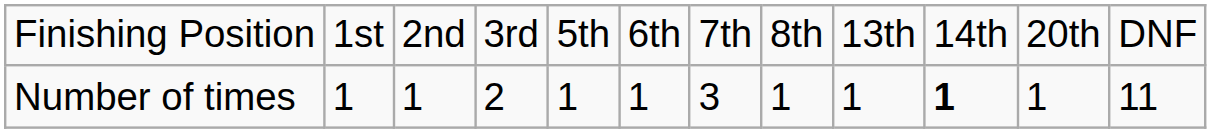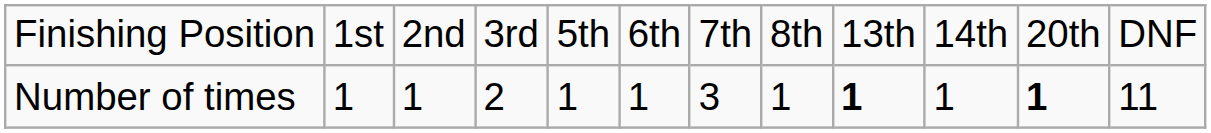(852, 95) normal -> (852, 95) bold
(944, 95) bold -> (944, 95) normal
(1037, 95) normal -> (1037, 95) bold
